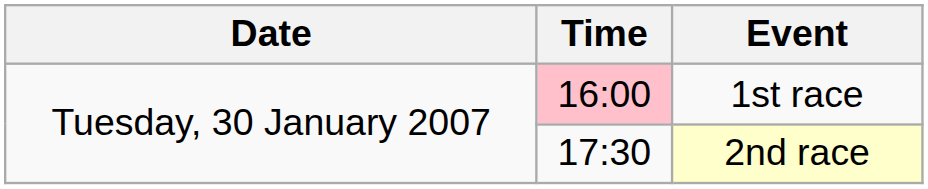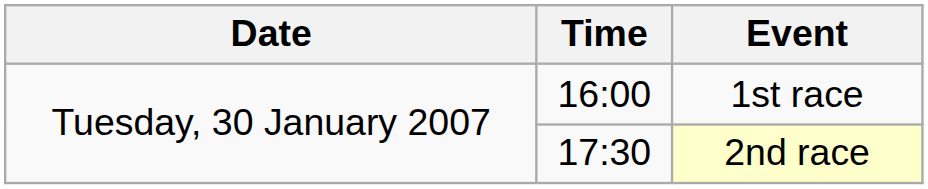(604, 93) pink background -> (604, 93) no background
